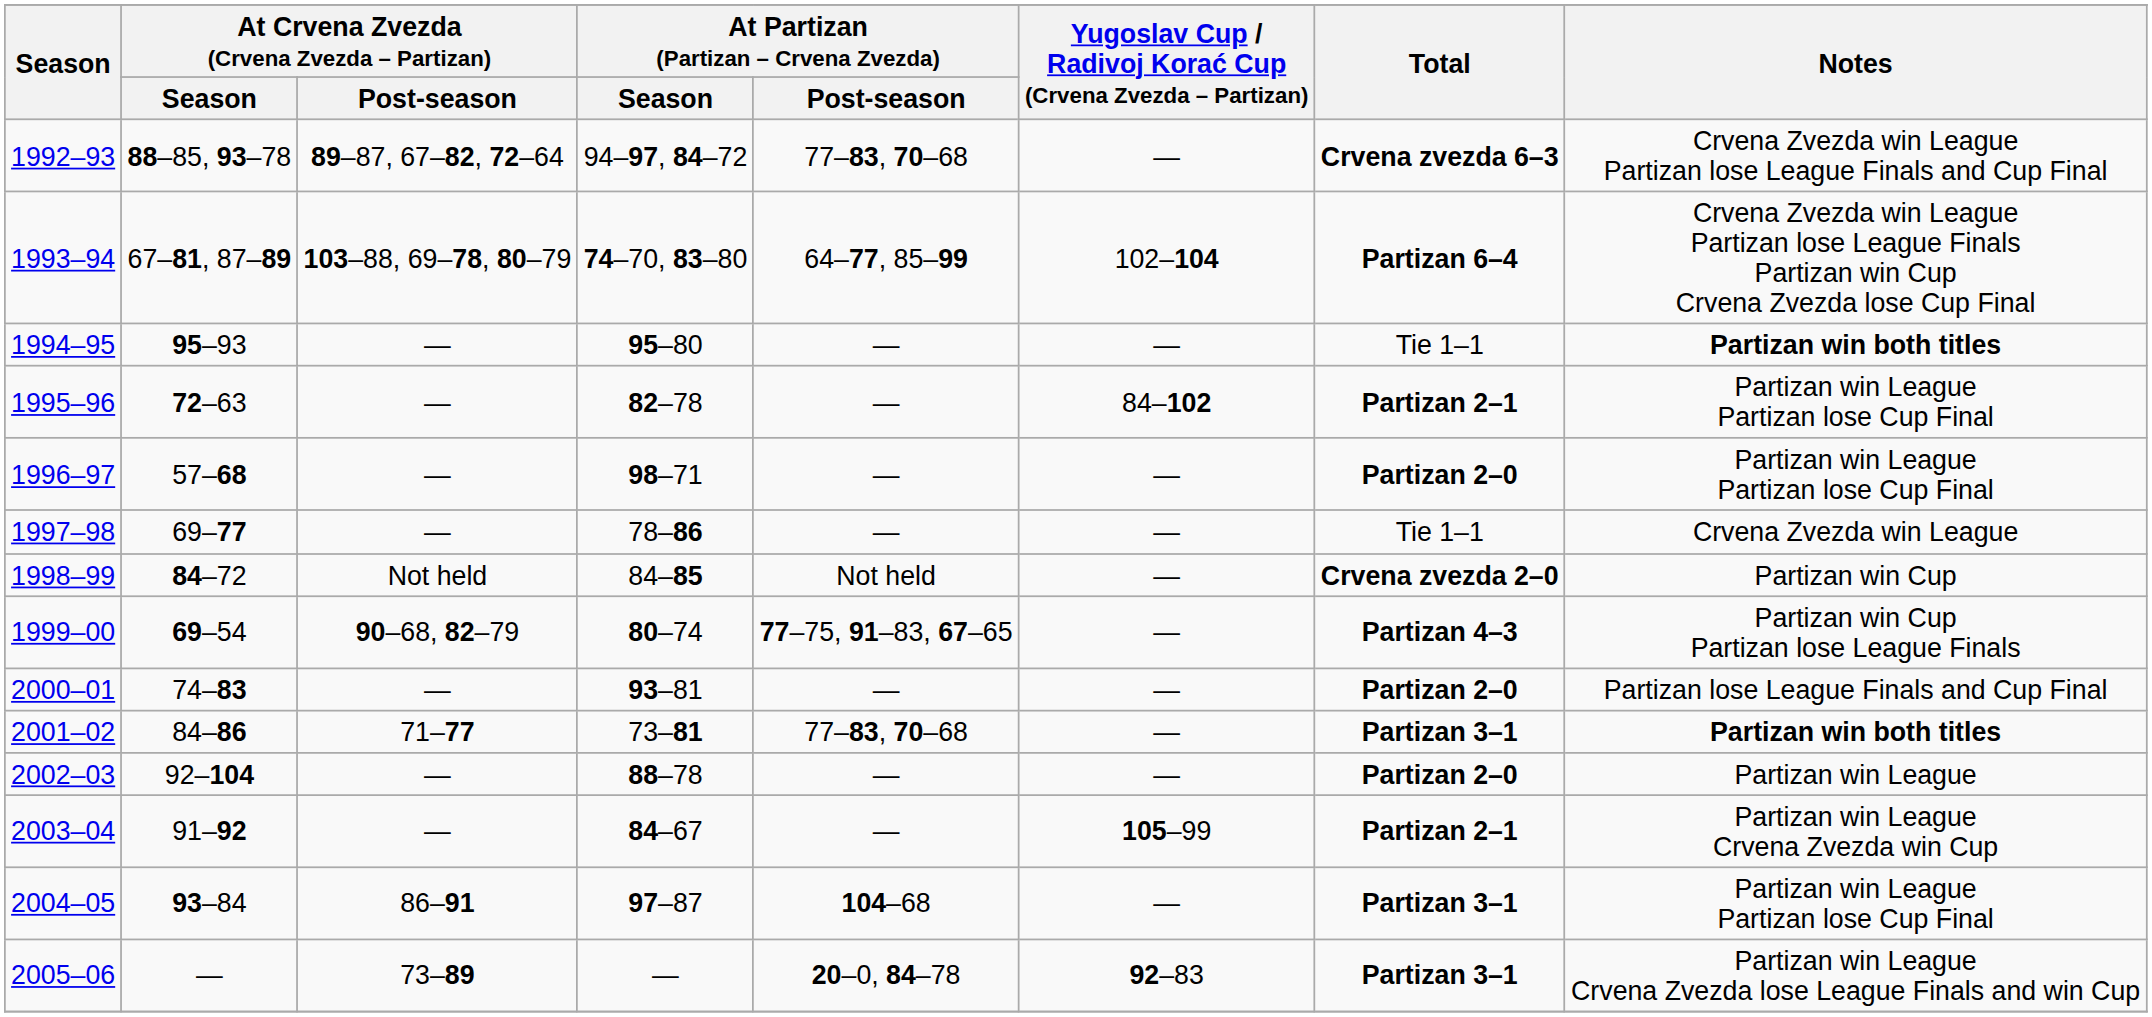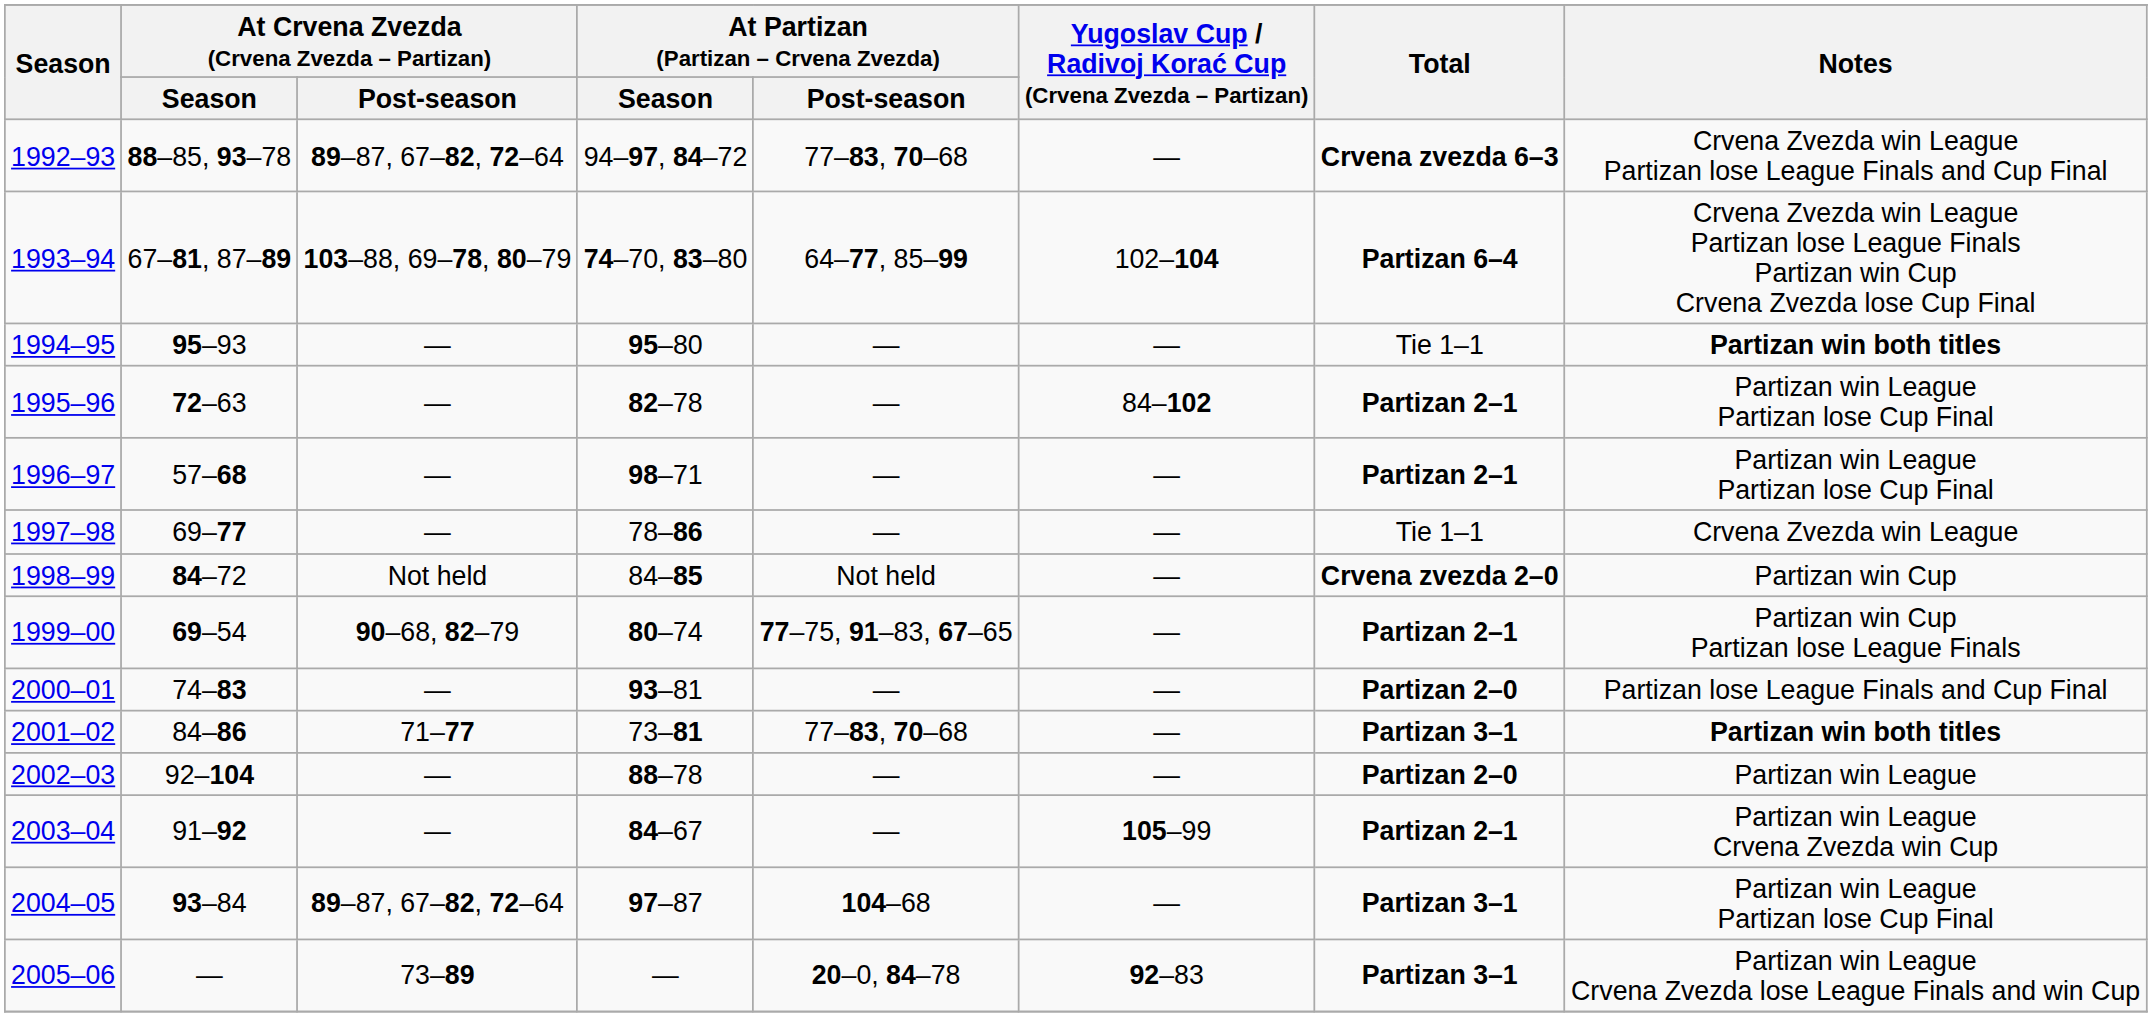(1440, 475) Partizan 2–0 -> (1440, 475) Partizan 2–1
(1440, 632) Partizan 4–3 -> (1440, 632) Partizan 2–1
(437, 903) 86–91 -> (437, 903) 89–87, 67–82, 72–64
